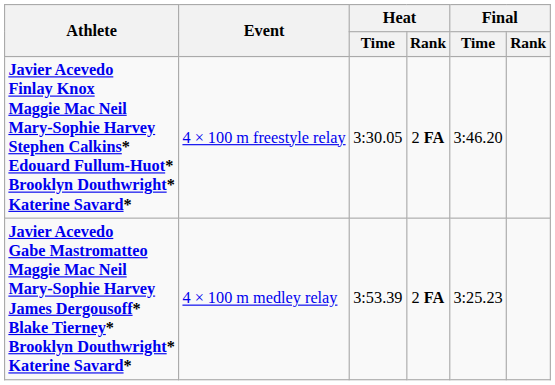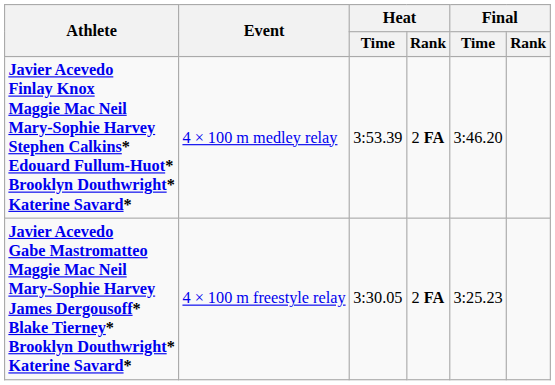(264, 137) 4 × 100 m freestyle relay -> (260, 137) 4 × 100 m medley relay
(378, 137) 3:30.05 -> (378, 137) 3:53.39
(260, 299) 4 × 100 m medley relay -> (264, 299) 4 × 100 m freestyle relay
(378, 299) 3:53.39 -> (378, 299) 3:30.05
